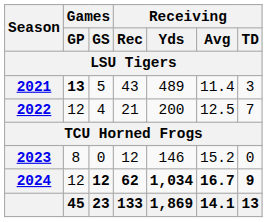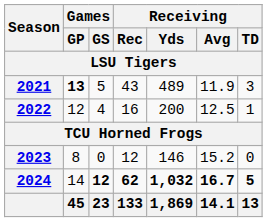(217, 87) 11.4 -> (217, 87) 11.9
(130, 110) 21 -> (130, 110) 16
(250, 110) 7 -> (250, 110) 1
(76, 181) 12 -> (76, 181) 14
(171, 181) 1,034 -> (171, 181) 1,032
(250, 181) 9 -> (250, 181) 5
